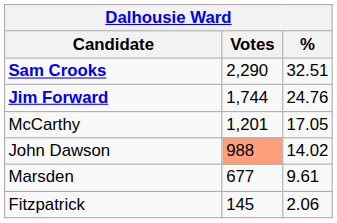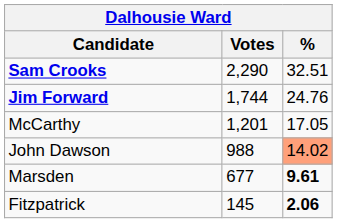(240, 151) lightsalmon background -> (240, 151) no background
(307, 151) no background -> (307, 151) lightsalmon background
(303, 177) normal -> (303, 177) bold
(303, 204) normal -> (303, 204) bold
